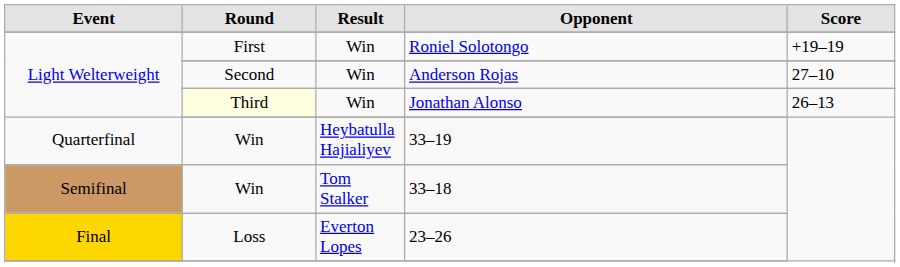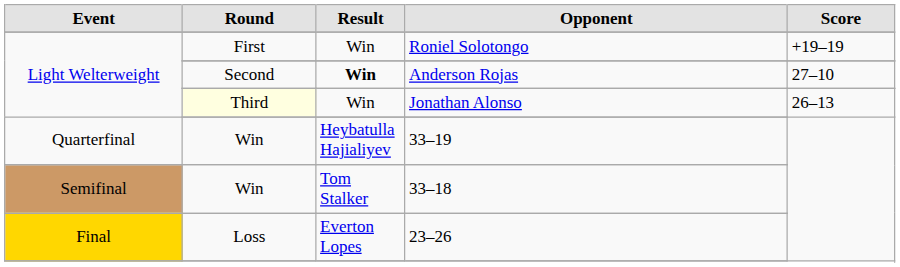(361, 74) normal -> (361, 74) bold
